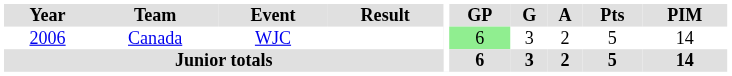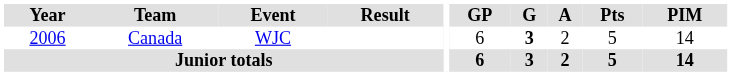(480, 37) lightgreen background -> (480, 37) no background
(529, 37) normal -> (529, 37) bold
